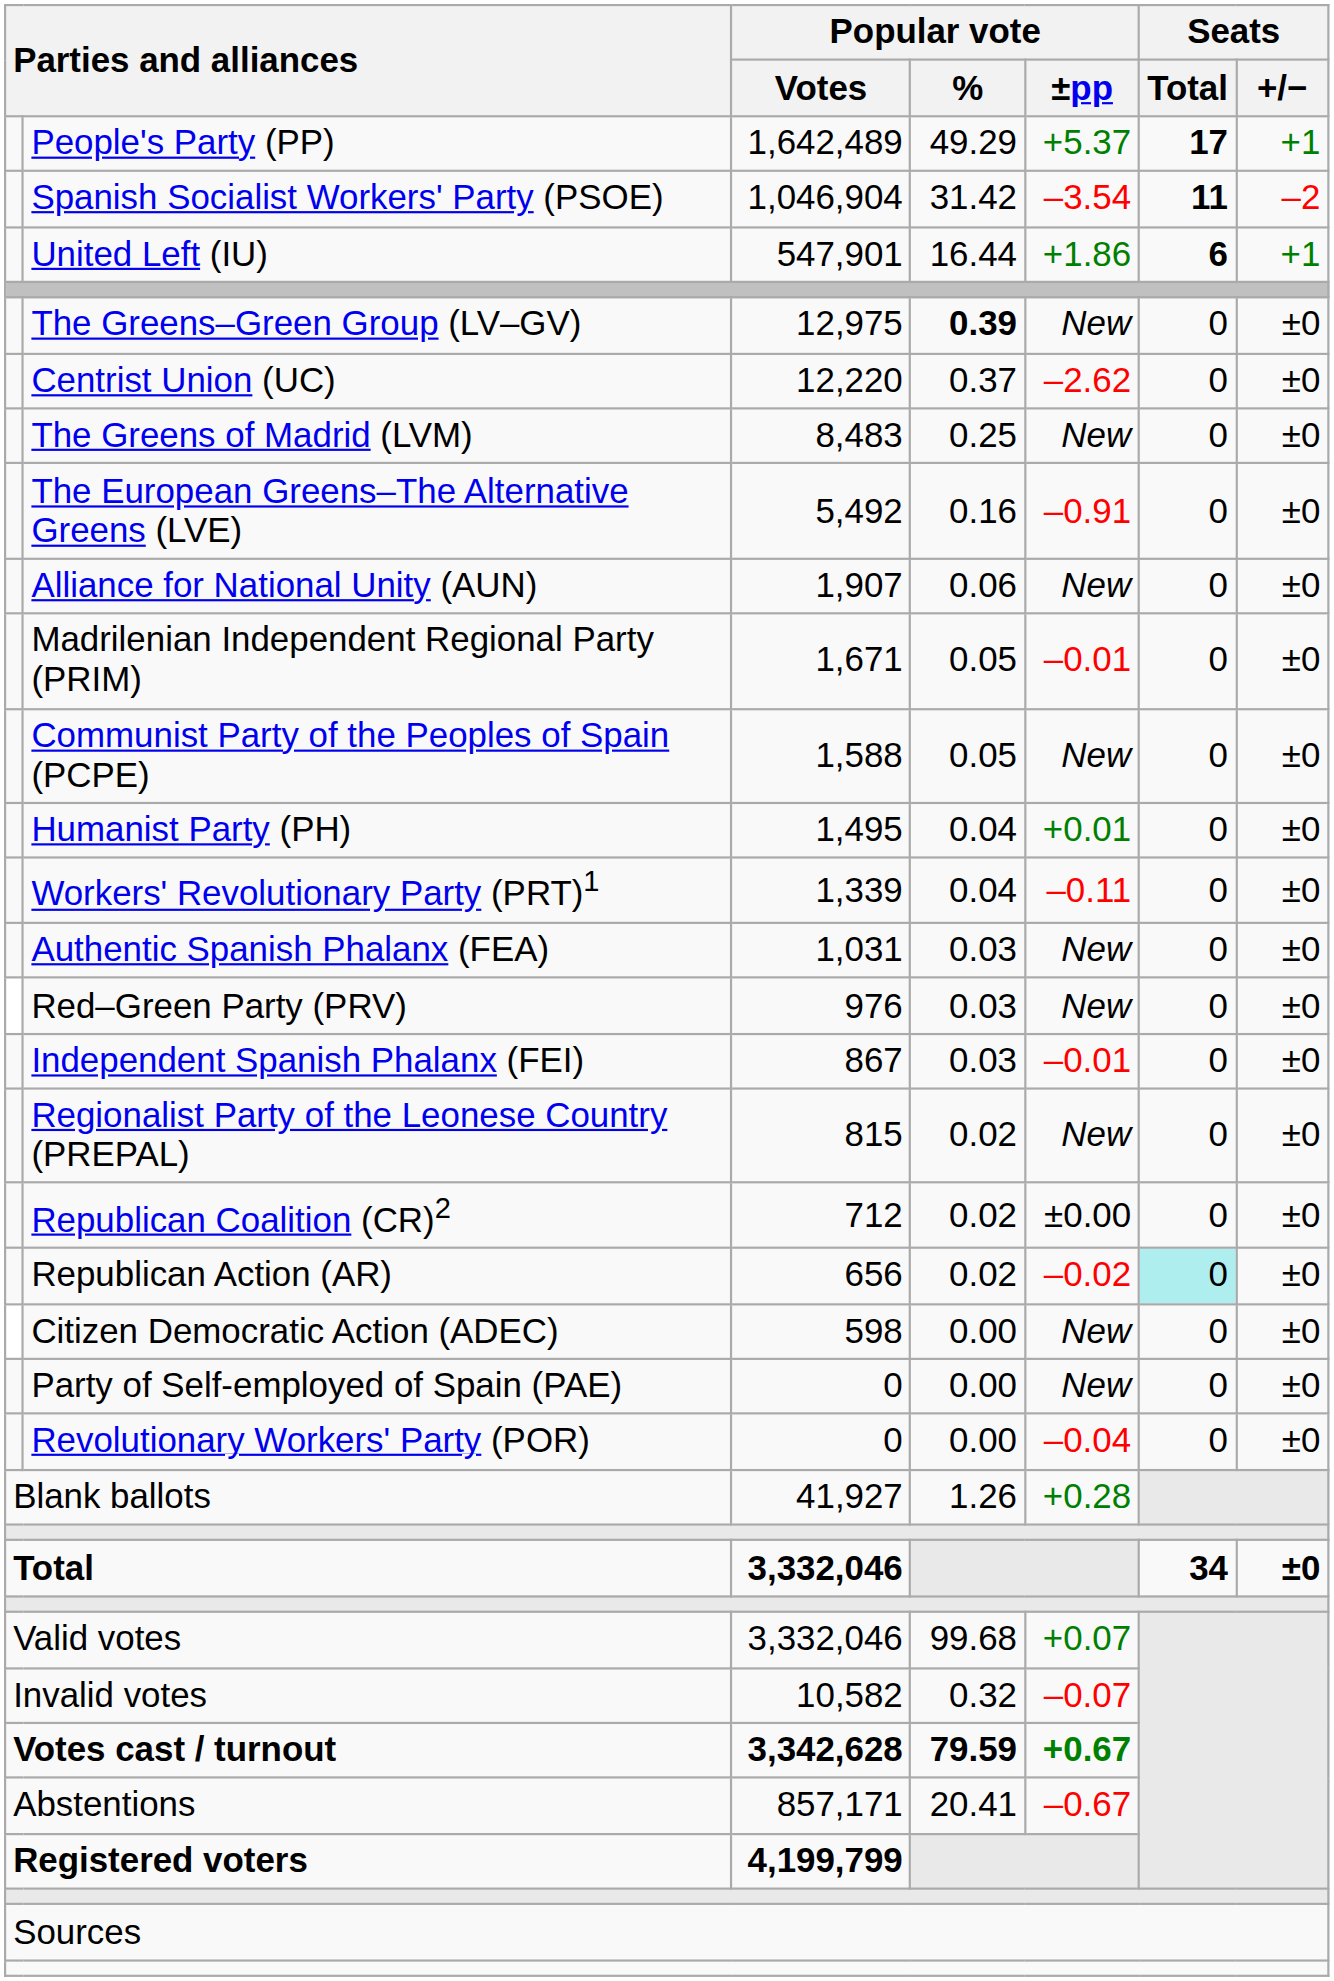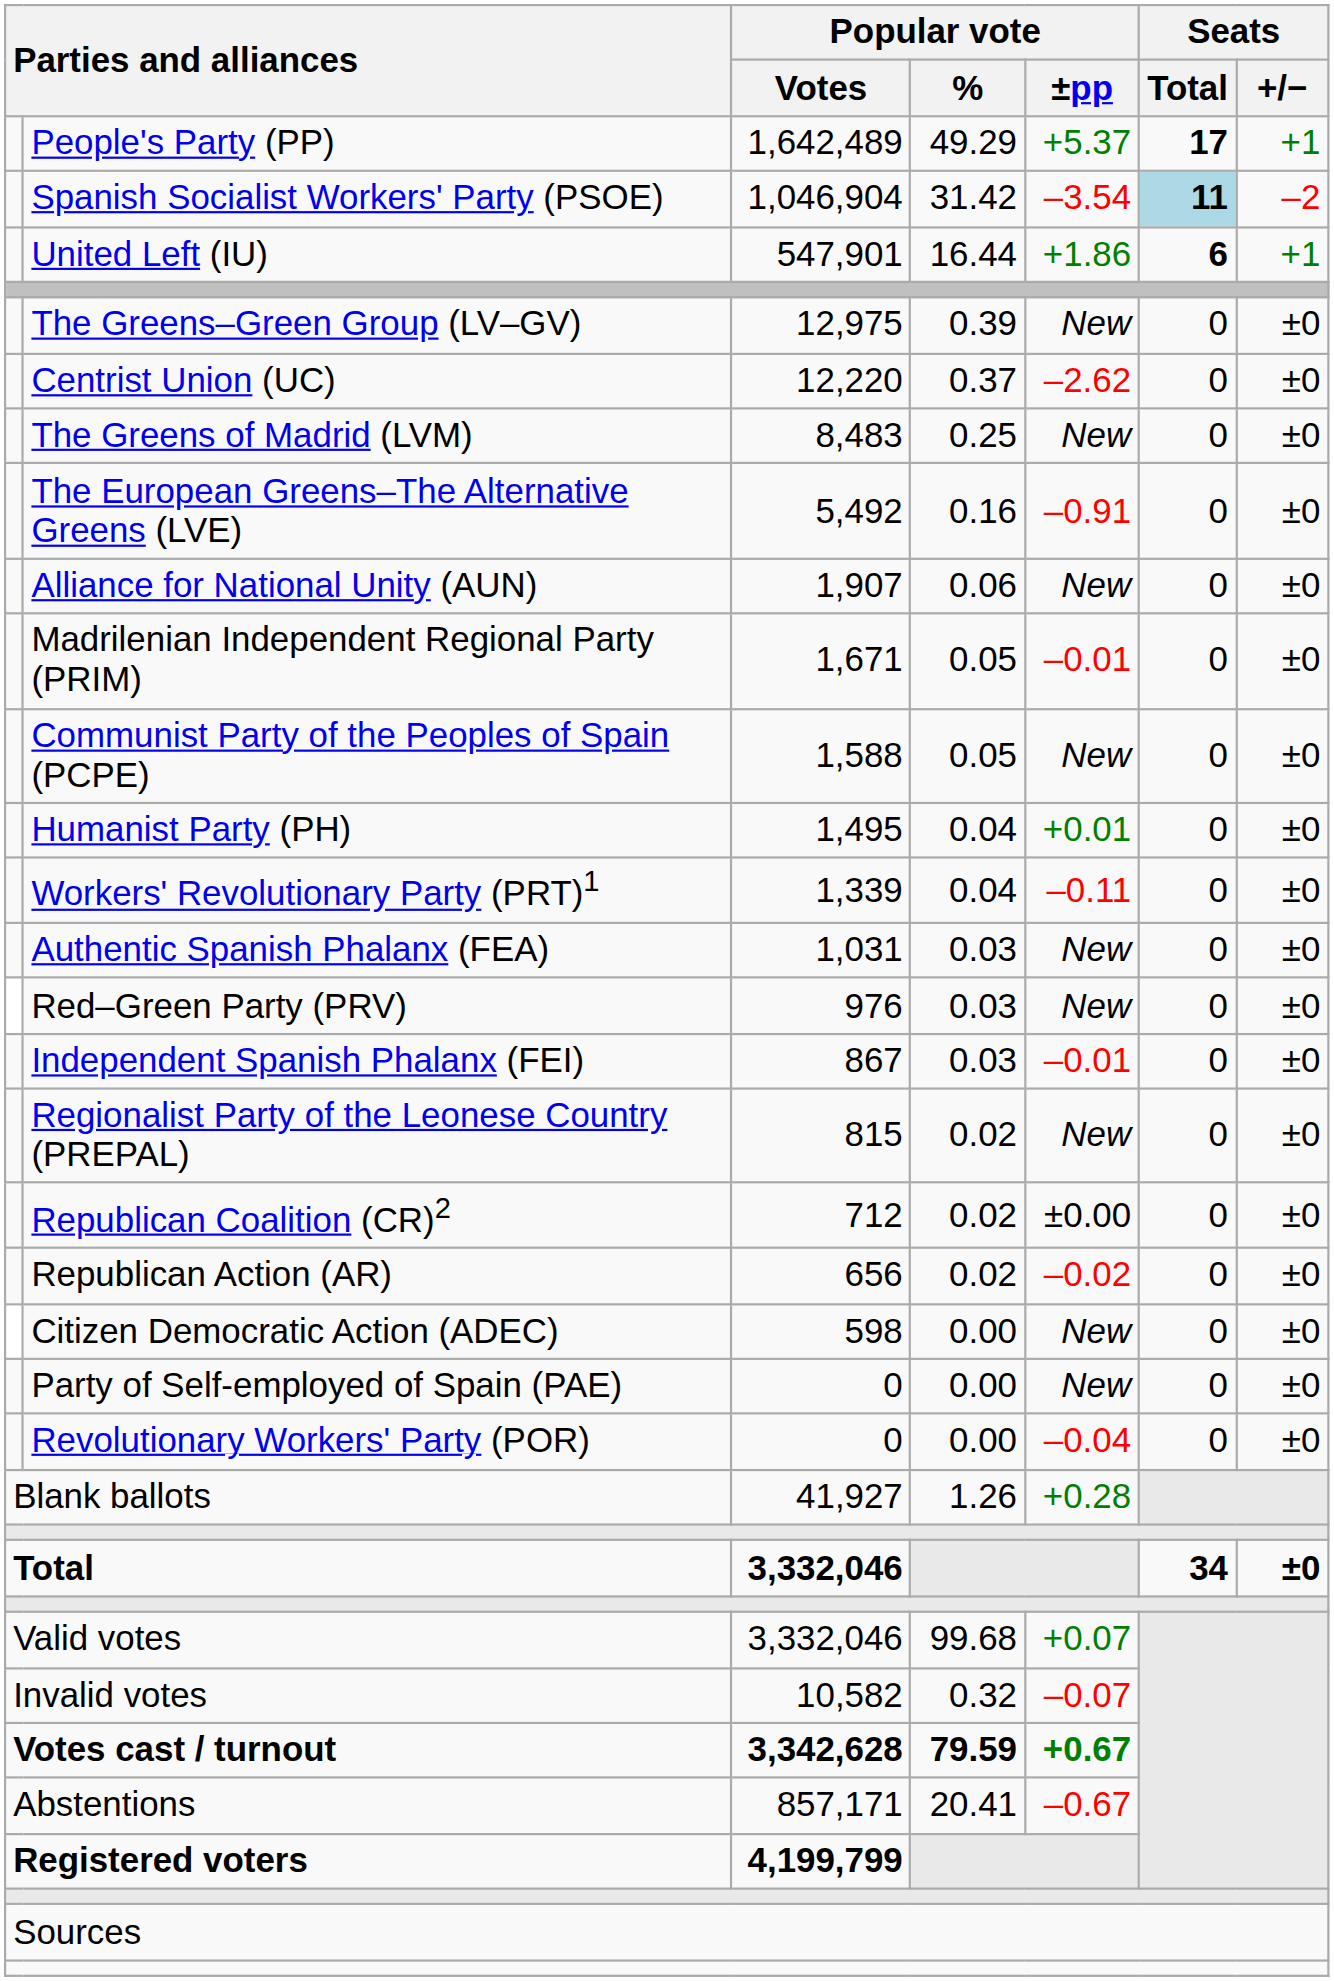(1209, 198) no background -> (1209, 198) lightblue background
(983, 324) bold -> (983, 324) normal
(1218, 1275) paleturquoise background -> (1218, 1275) no background
